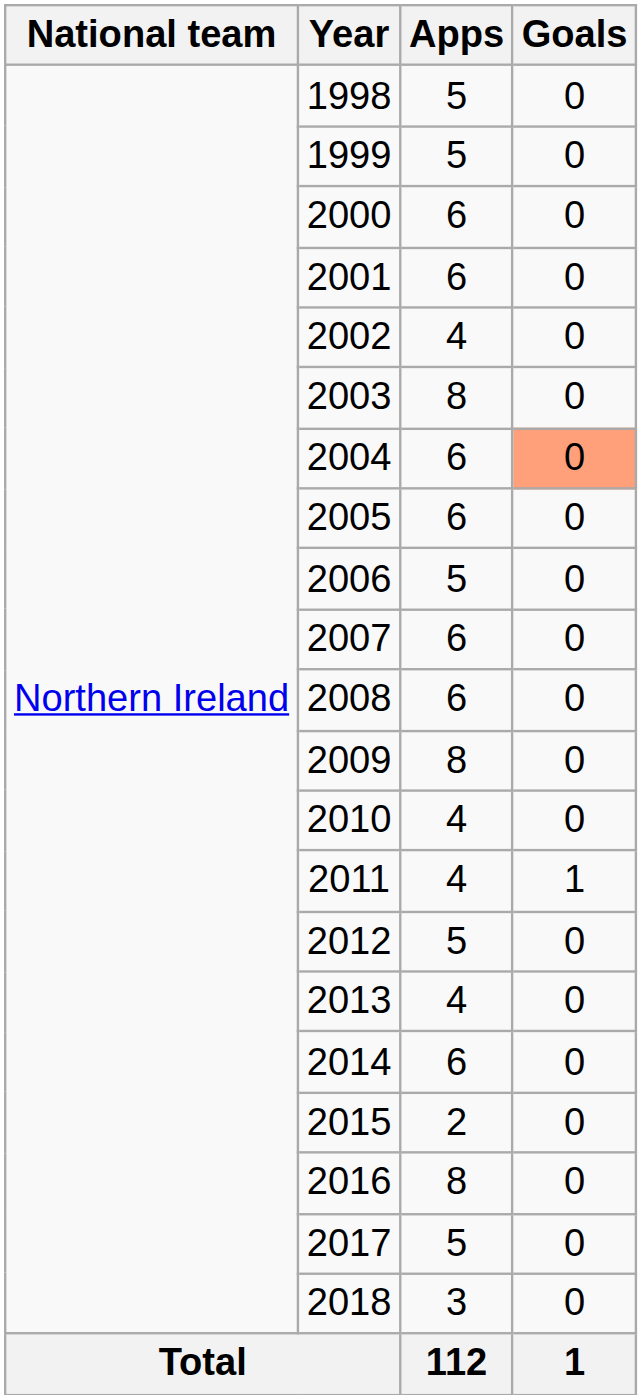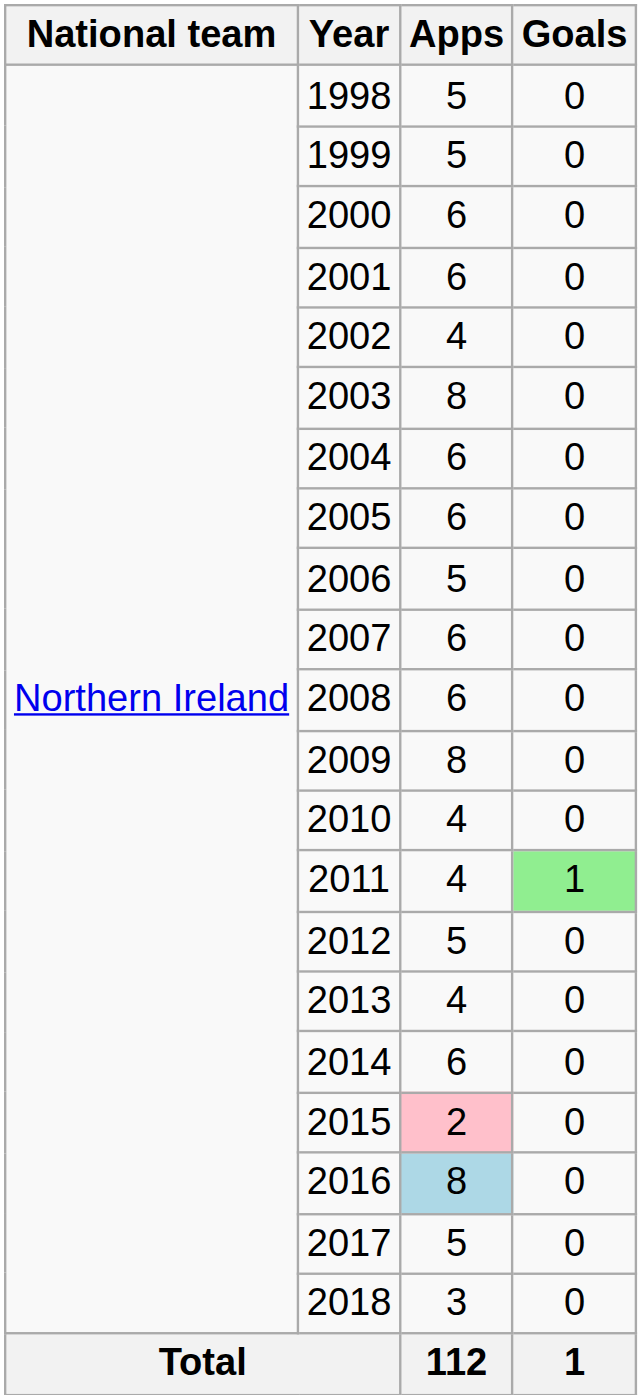(575, 457) lightsalmon background -> (575, 457) no background
(575, 880) no background -> (575, 880) lightgreen background
(457, 1121) no background -> (457, 1121) pink background
(457, 1182) no background -> (457, 1182) lightblue background
